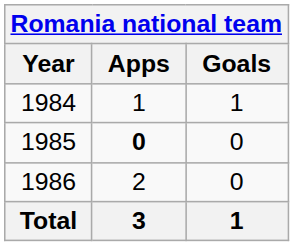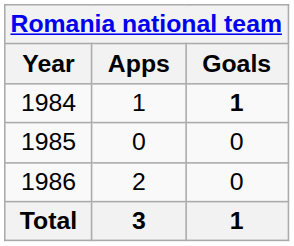(237, 102) normal -> (237, 102) bold
(139, 142) bold -> (139, 142) normal
